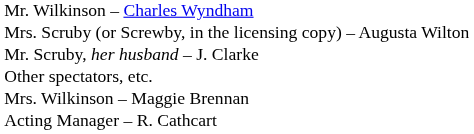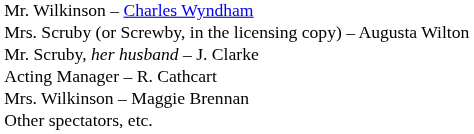(78, 76) Other spectators, etc. -> (111, 76) Acting Manager – R. Cathcart
(111, 120) Acting Manager – R. Cathcart -> (78, 120) Other spectators, etc.
